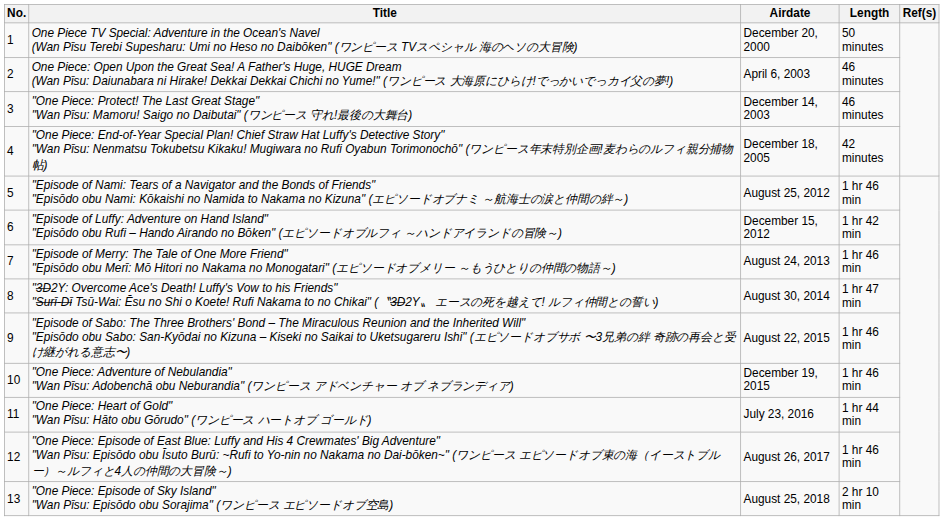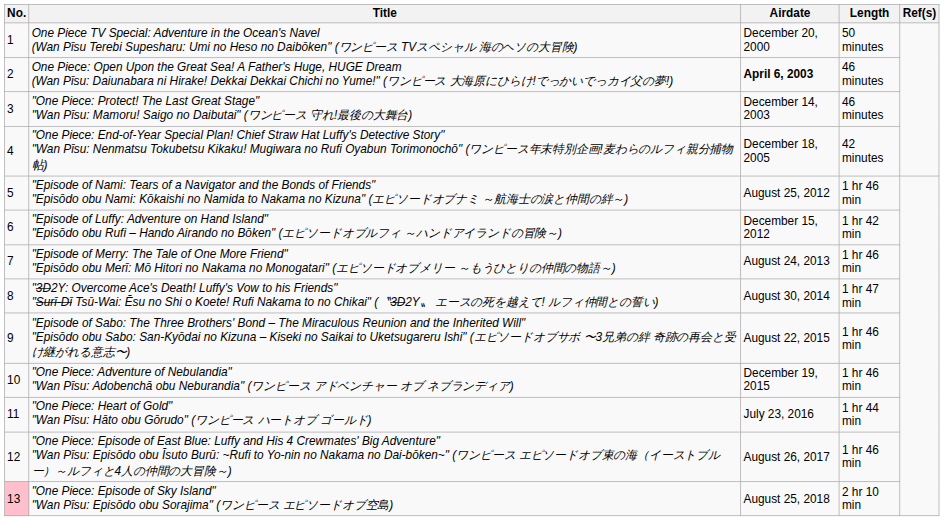(777, 74) normal -> (778, 74) bold
(14, 498) no background -> (14, 498) pink background
